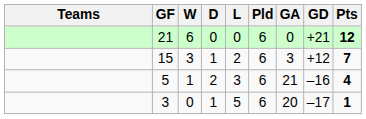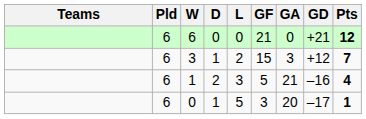columns swapped: (263, 15) <-> (165, 15)
